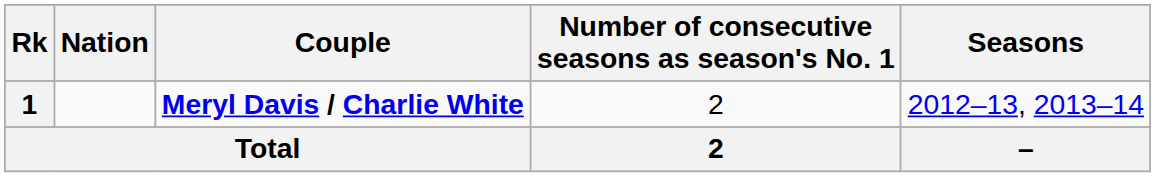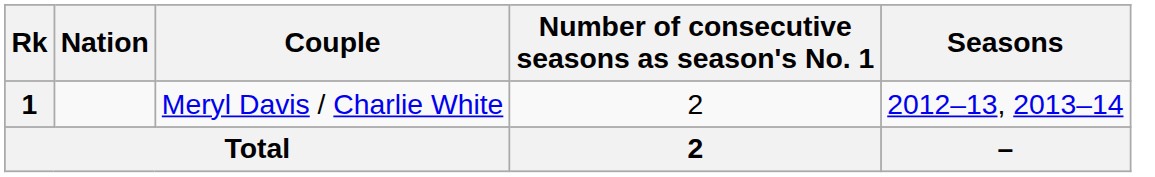(343, 103) bold -> (333, 103) normal
